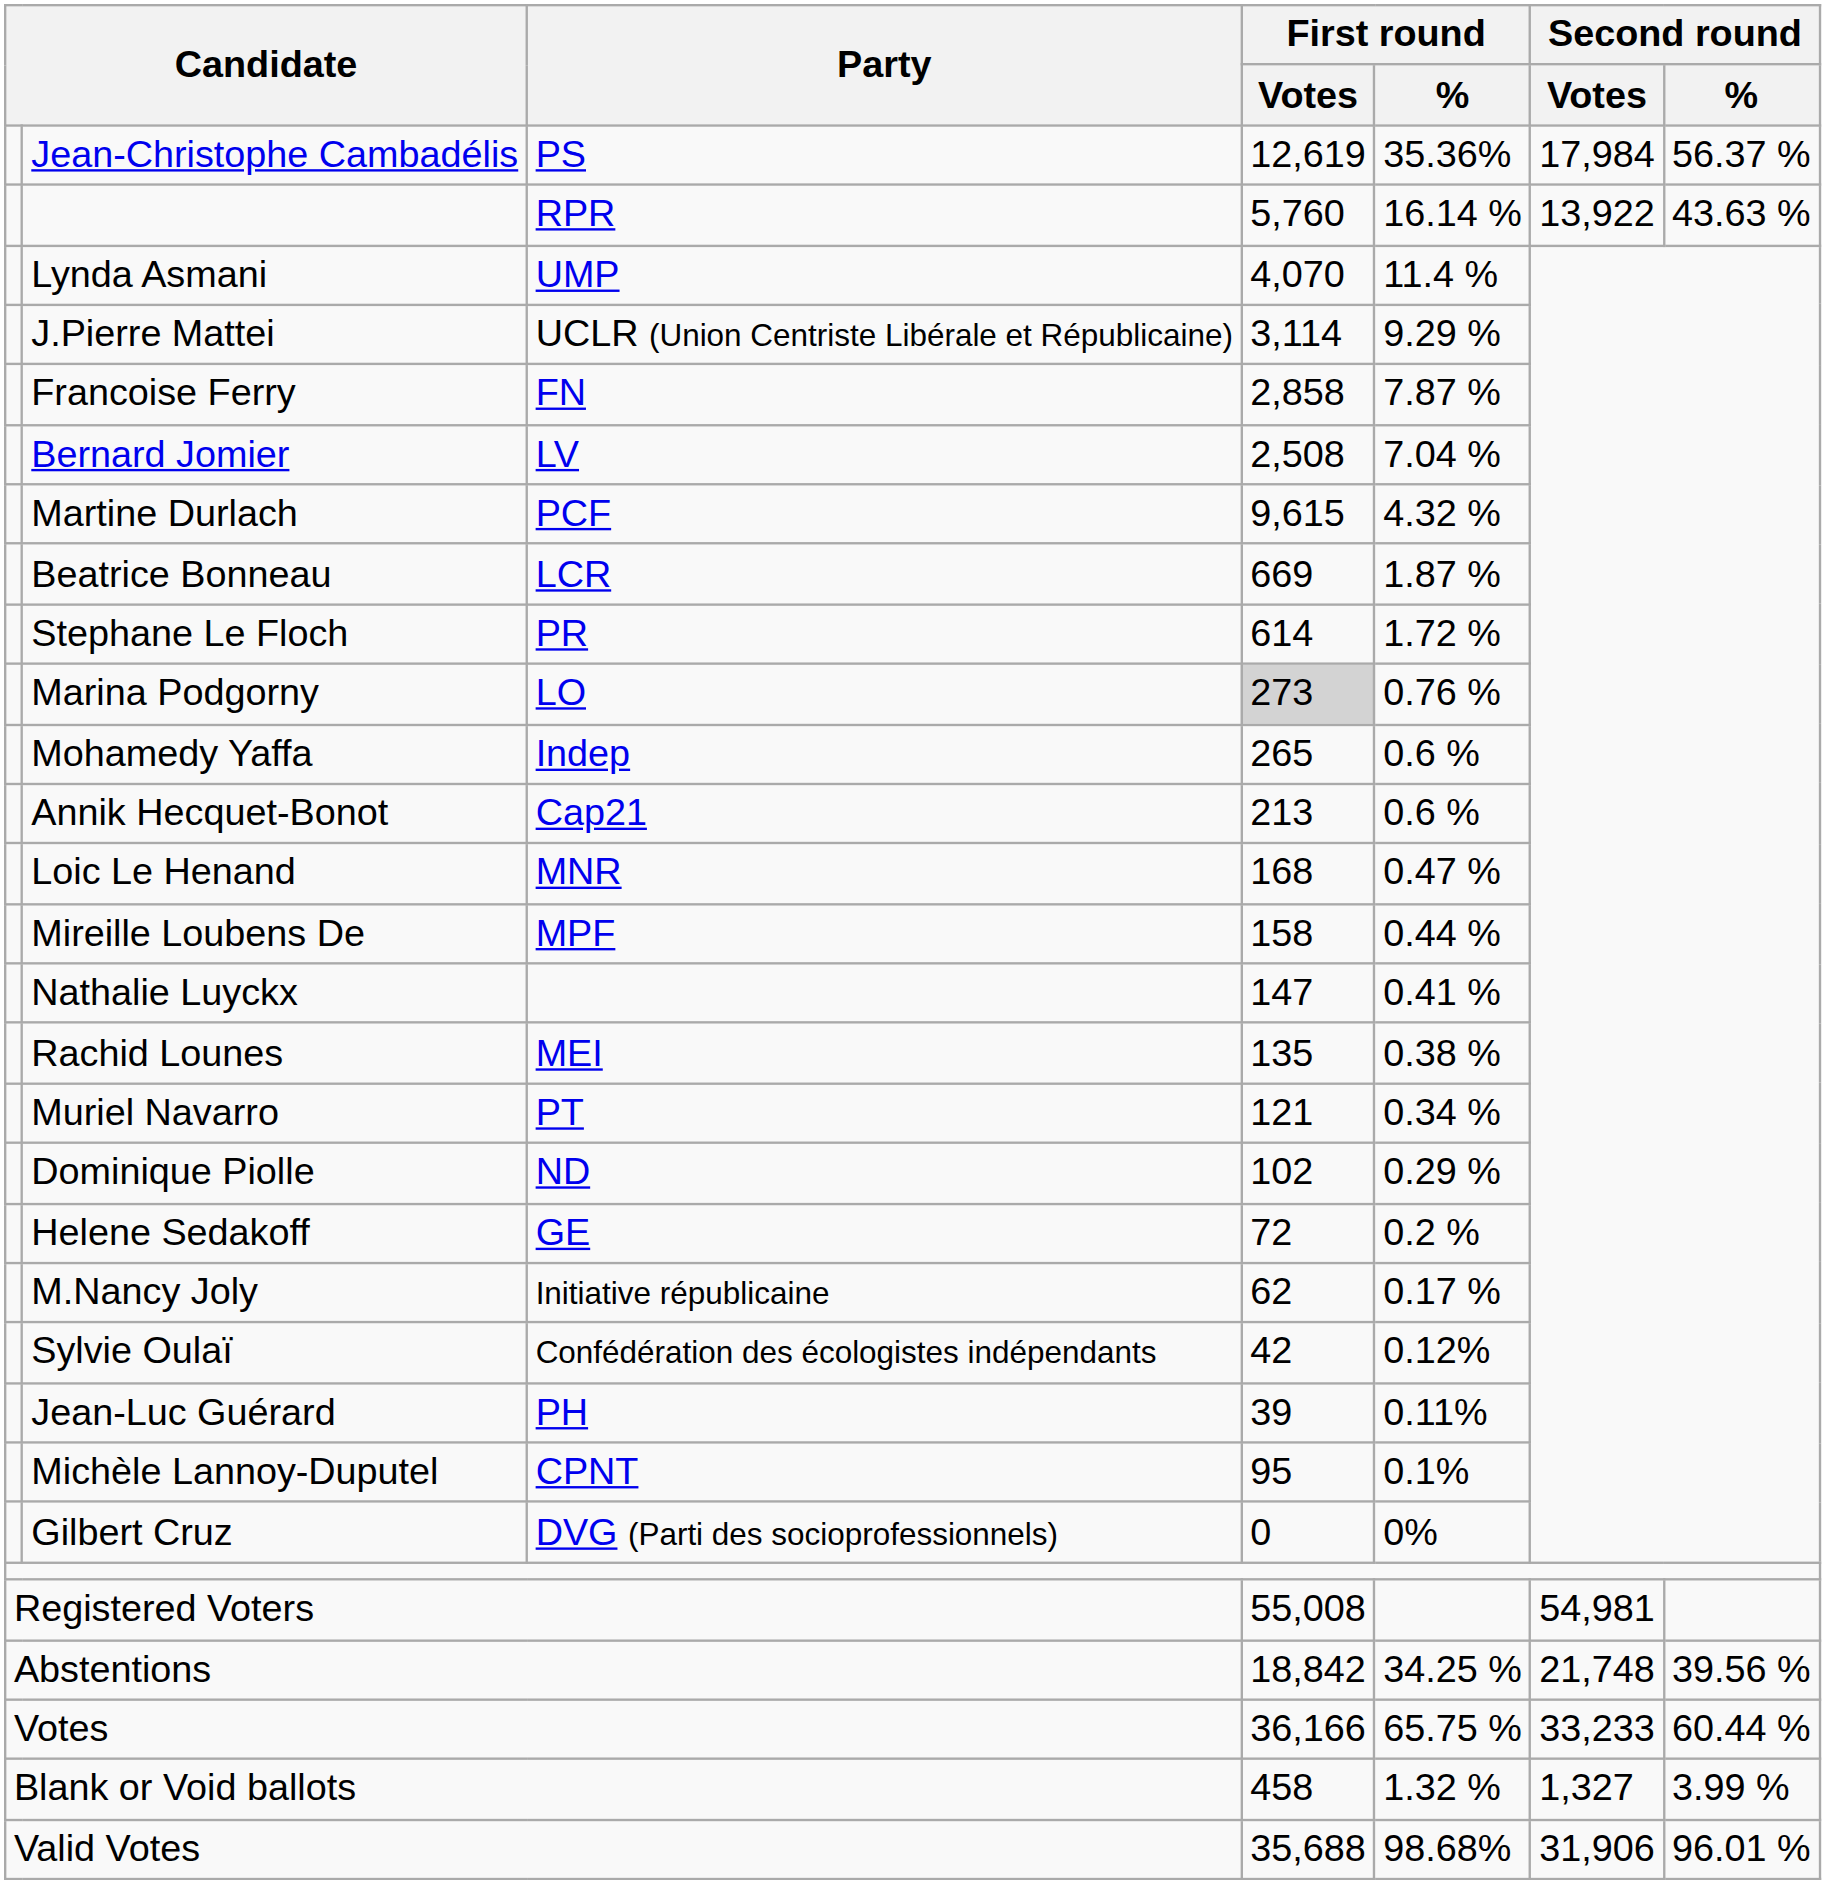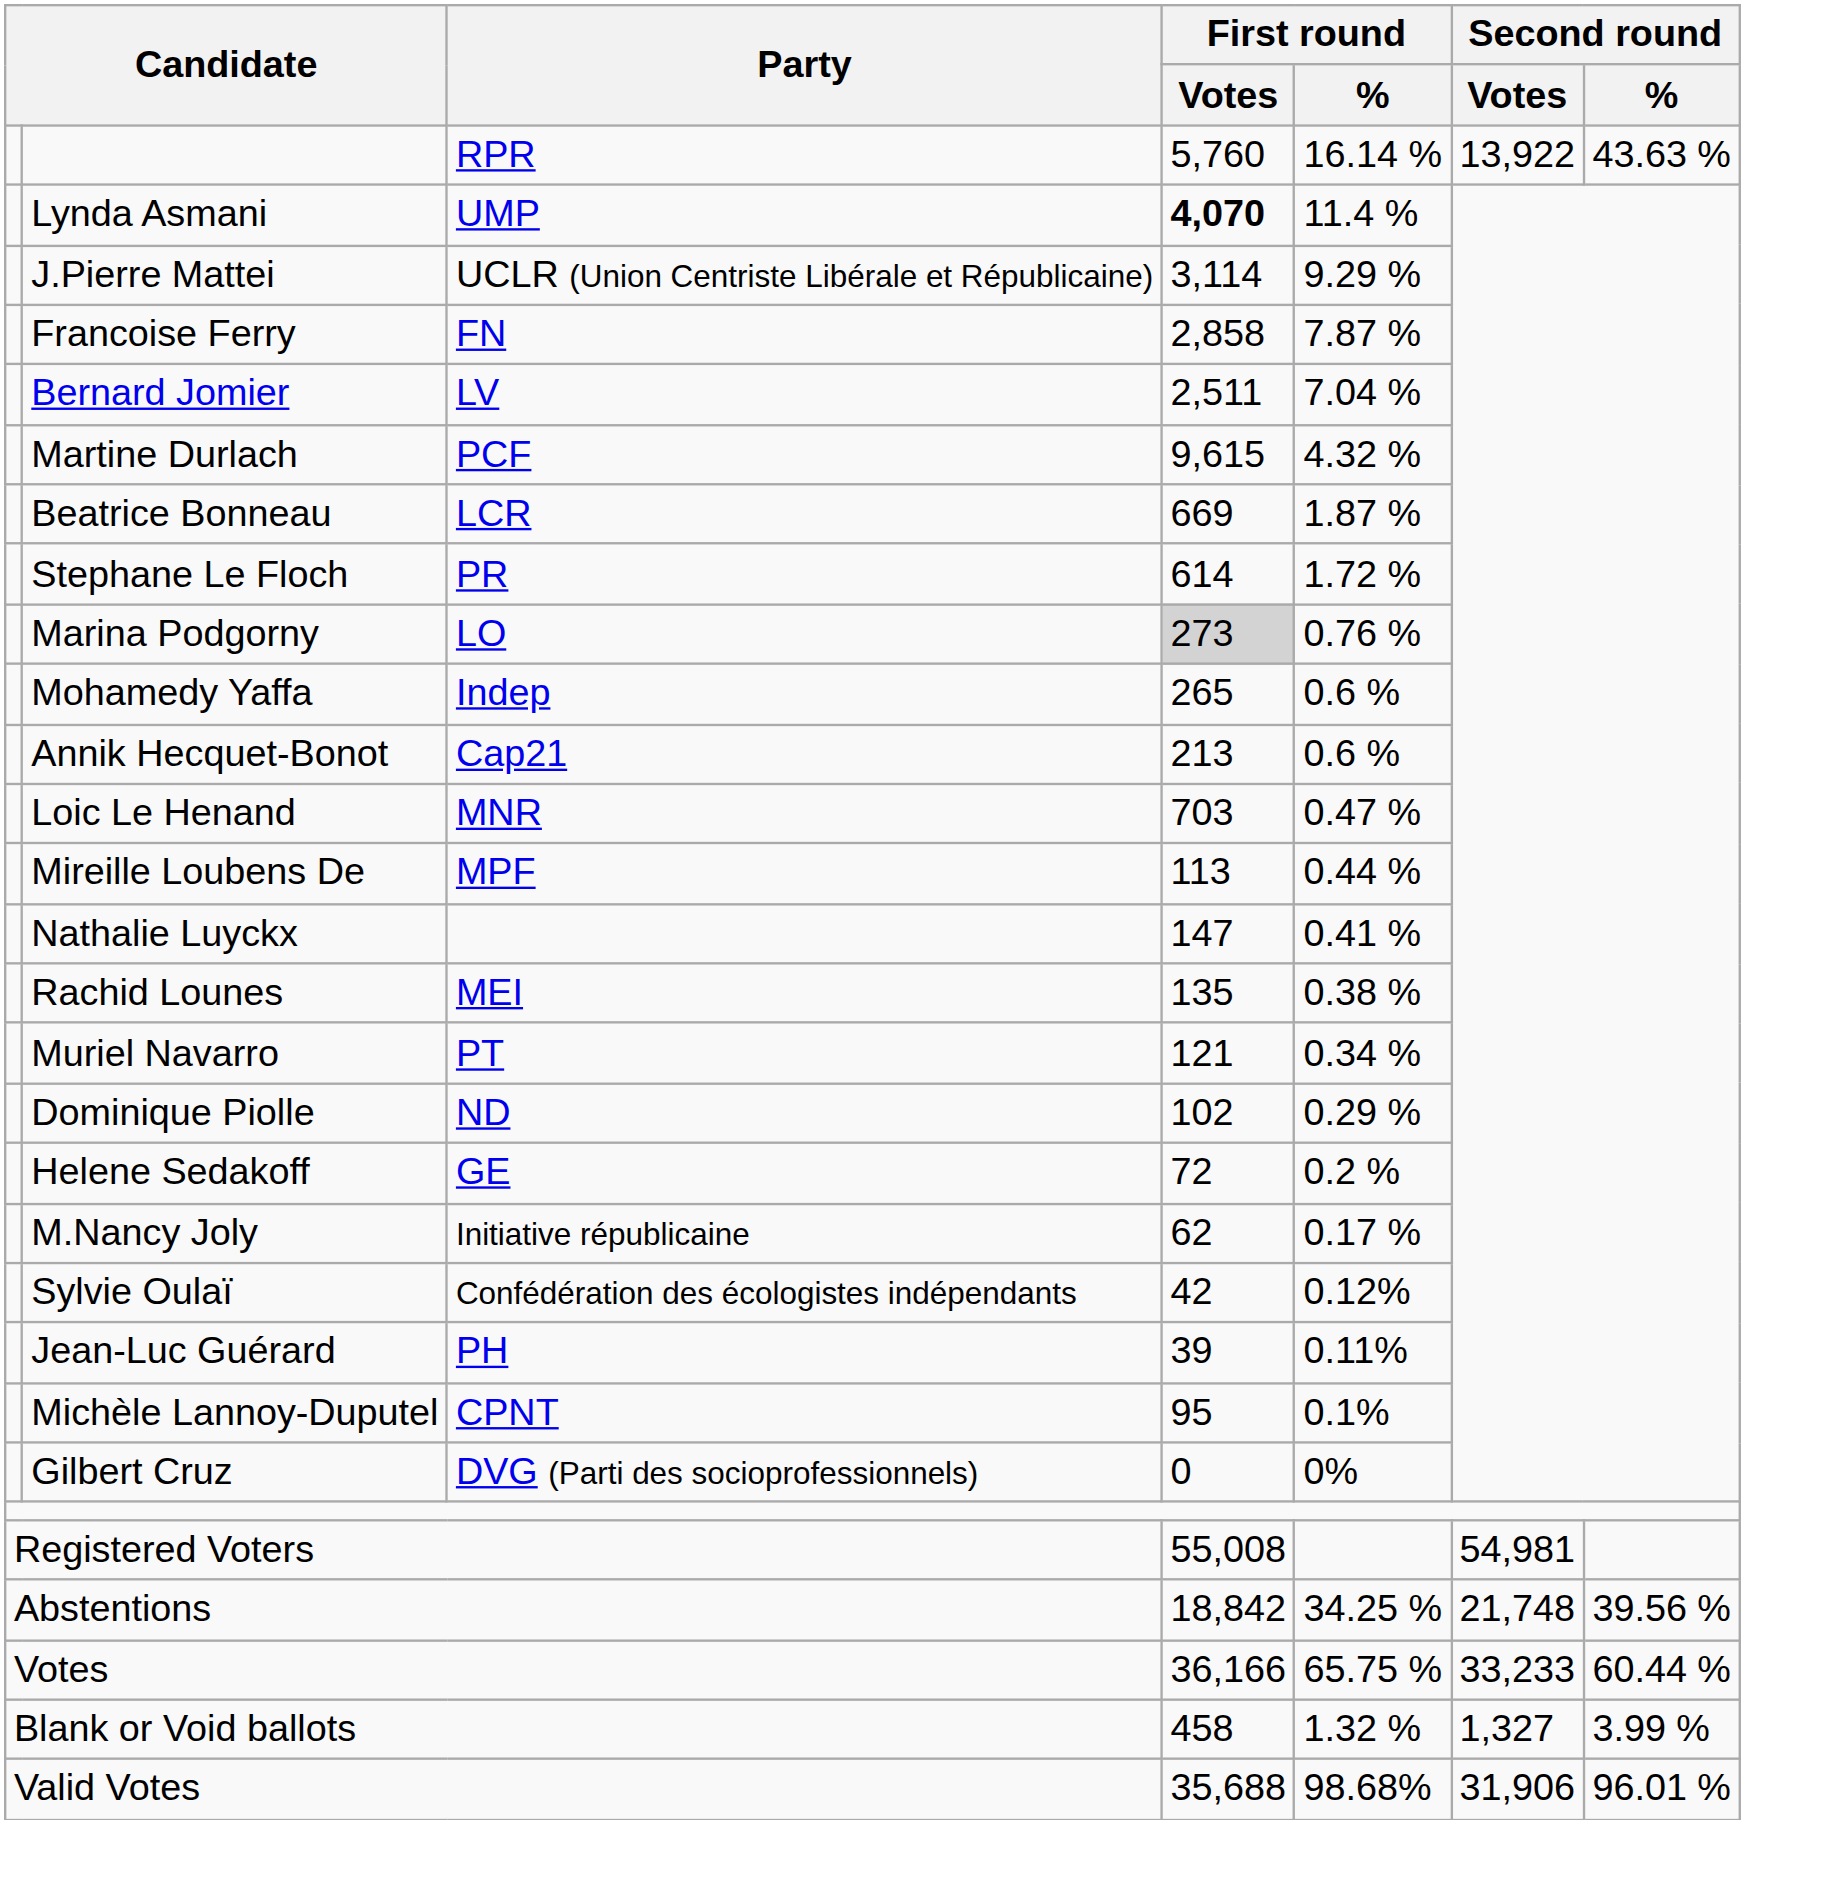- row: (275, 154)
(1298, 273) normal -> (1218, 214) bold
(1298, 453) 2,508 -> (1216, 393) 2,511
(1282, 872) 168 -> (1202, 812) 703
(1282, 932) 158 -> (1201, 872) 113
